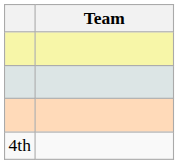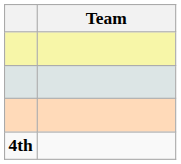(20, 145) normal -> (21, 145) bold
